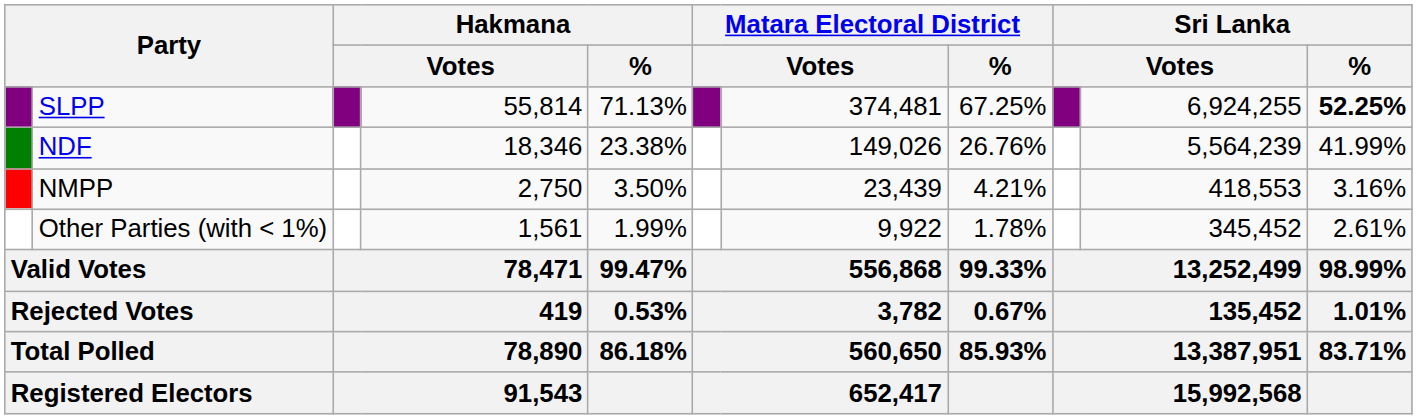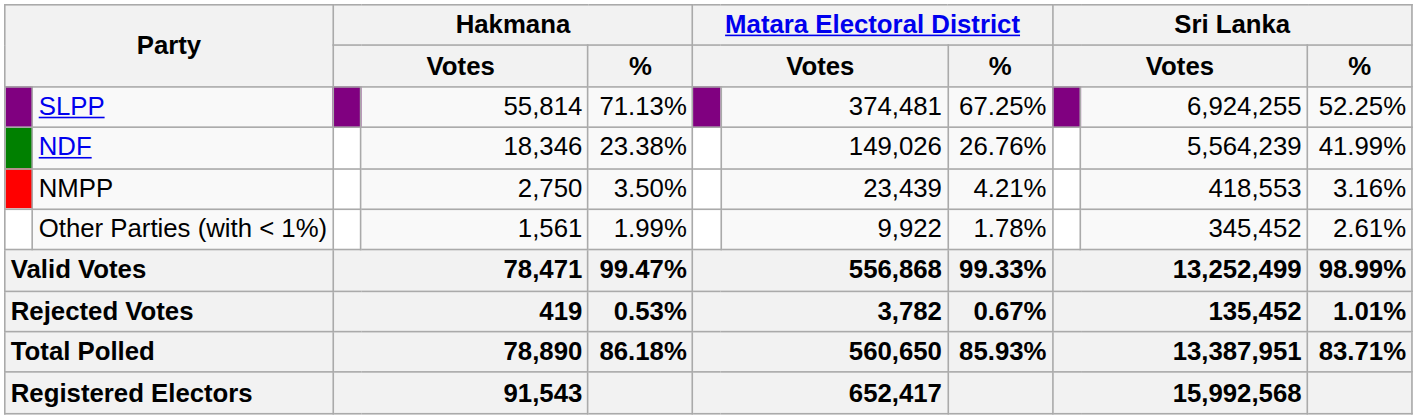(1362, 106) bold -> (1362, 106) normal
